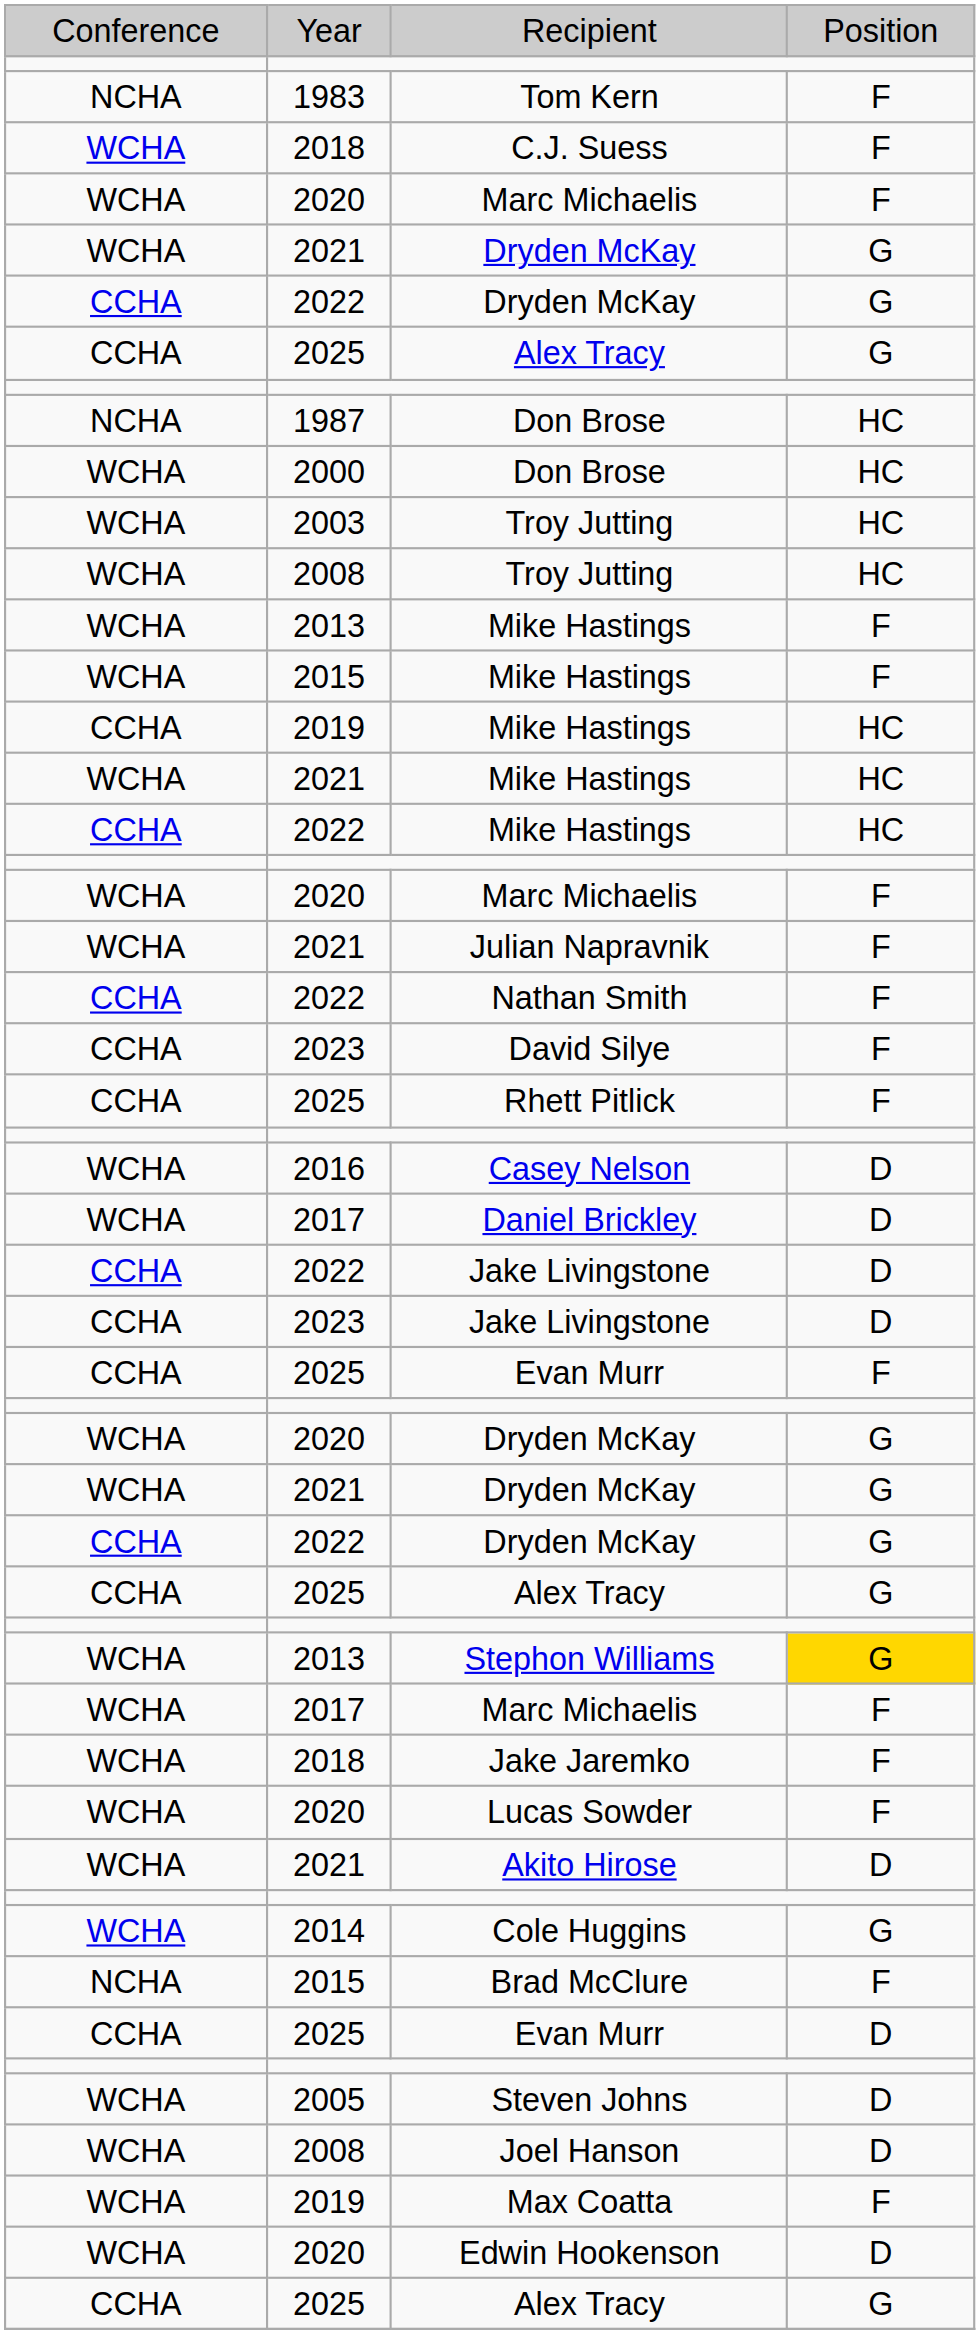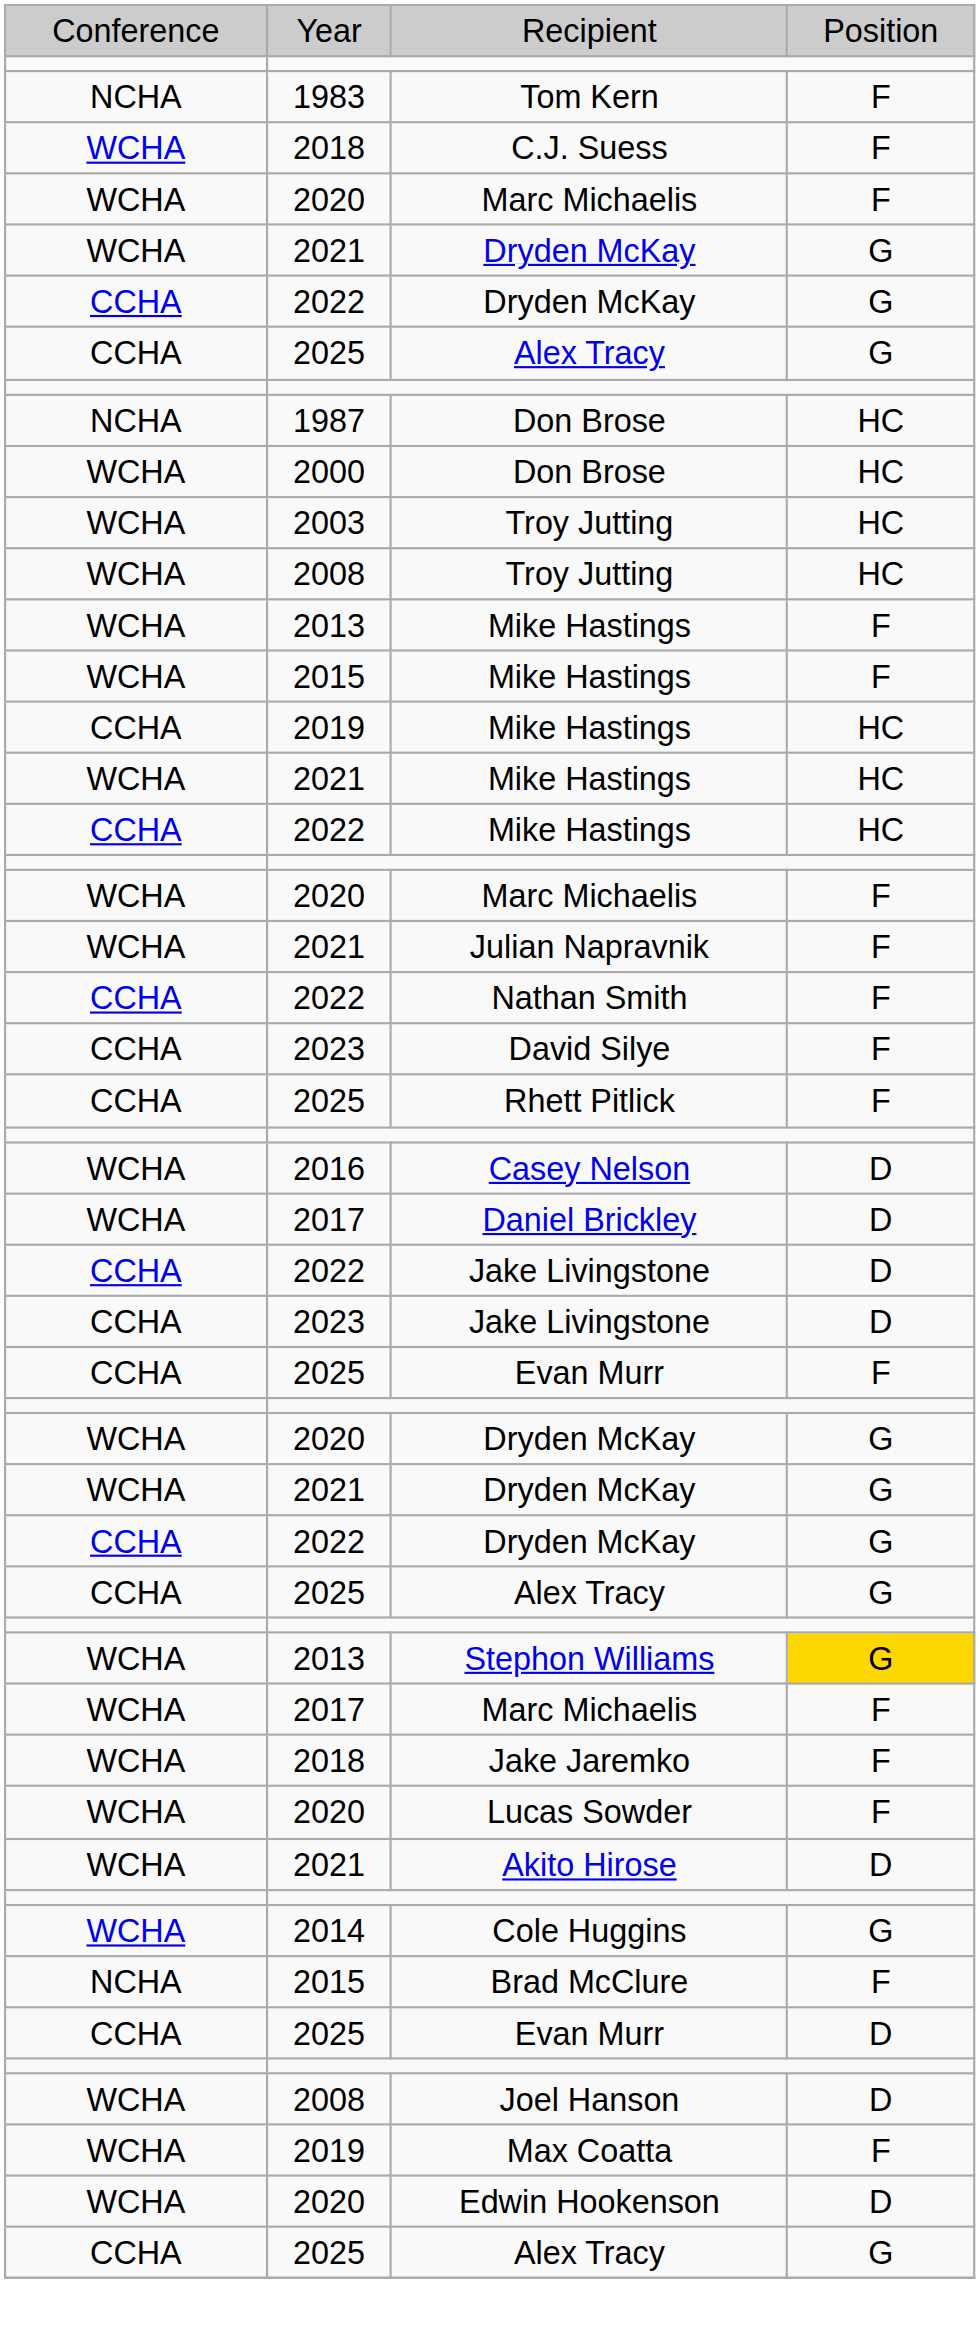- row: (329, 2099)
